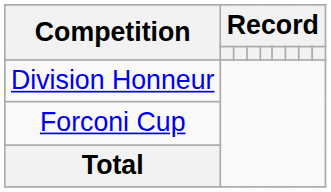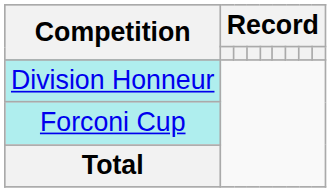(113, 80) no background -> (113, 80) paleturquoise background
(113, 122) no background -> (113, 122) paleturquoise background
